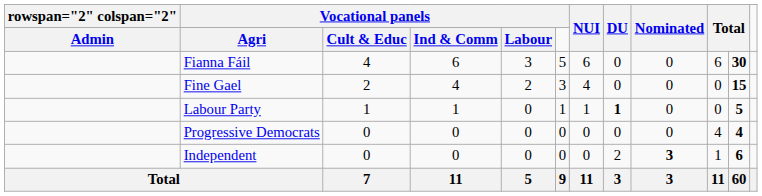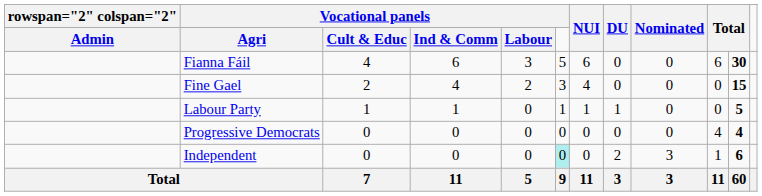(617, 109) bold -> (617, 109) normal
(562, 156) no background -> (562, 156) paleturquoise background
(670, 156) bold -> (670, 156) normal
